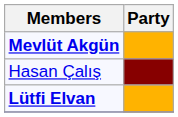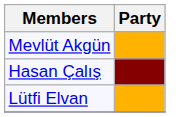(64, 45) bold -> (60, 45) normal
(52, 99) bold -> (48, 99) normal
